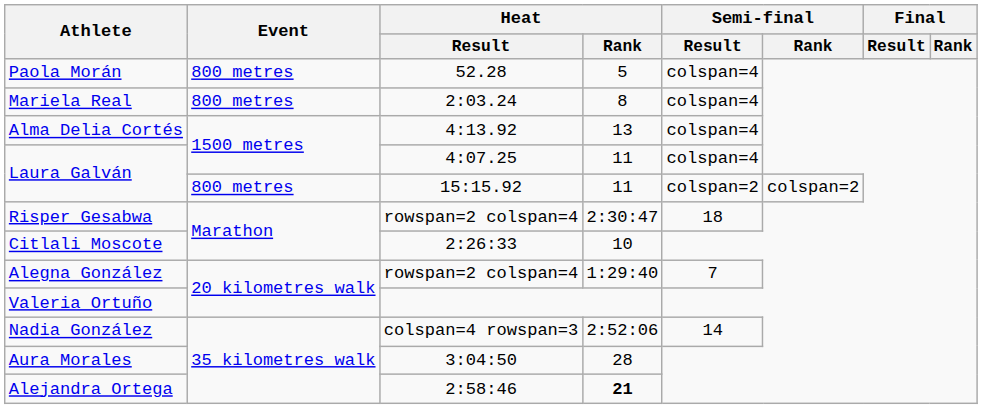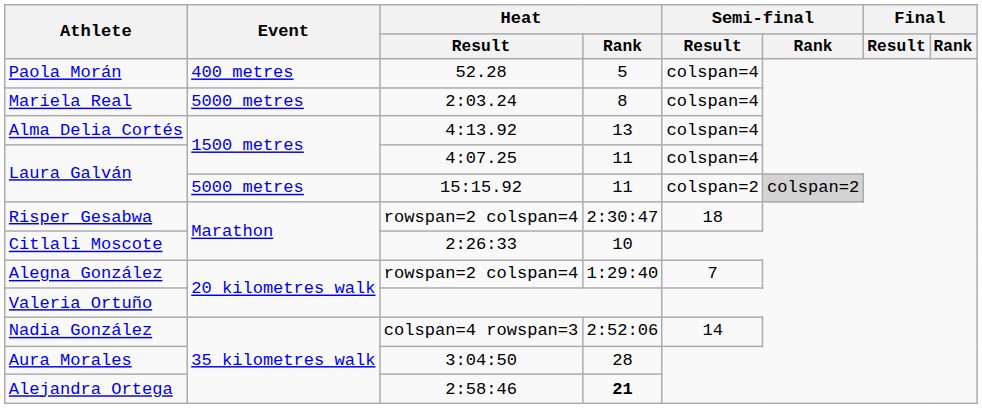(242, 73) 800 metres -> (242, 73) 400 metres
(242, 102) 800 metres -> (248, 102) 5000 metres
(242, 188) 800 metres -> (248, 188) 5000 metres
(813, 188) no background -> (813, 188) lightgrey background
